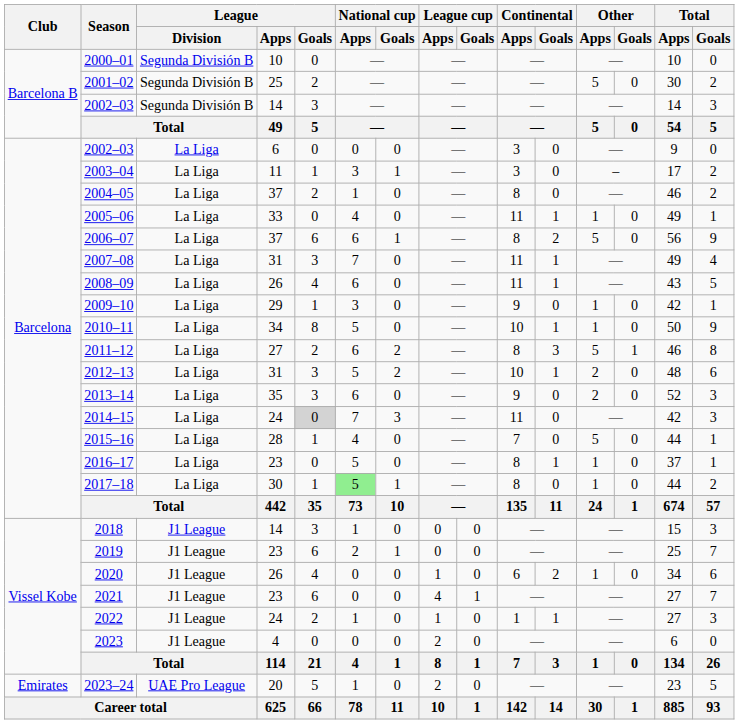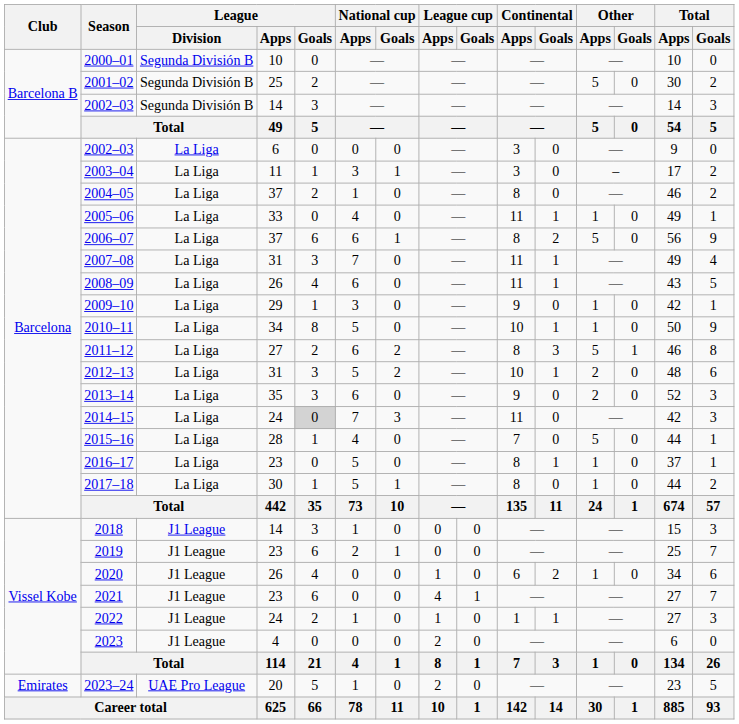(355, 484) lightgreen background -> (355, 484) no background
